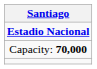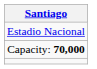(48, 31) bold -> (46, 31) normal
